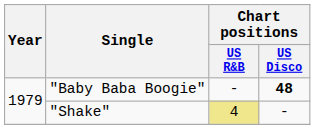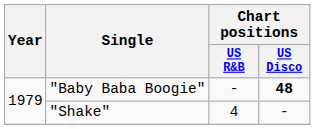(234, 113) khaki background -> (234, 113) no background
